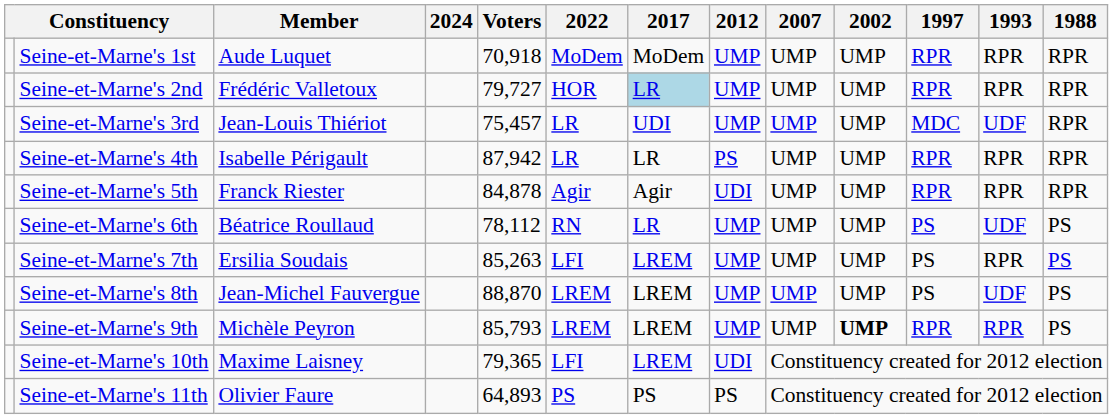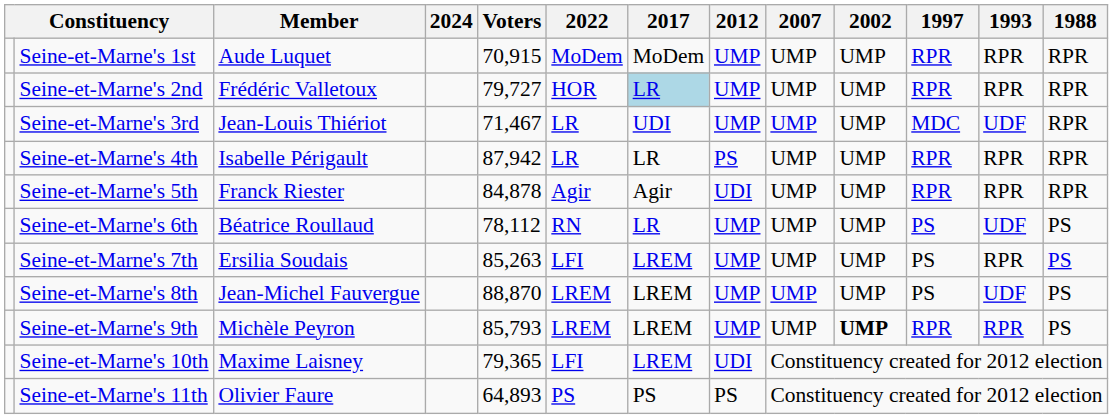(512, 55) 70,918 -> (512, 55) 70,915
(512, 123) 75,457 -> (512, 123) 71,467
